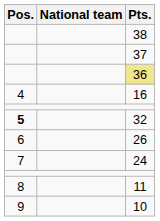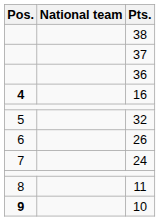(140, 75) khaki background -> (140, 75) no background
(21, 94) normal -> (21, 94) bold
(21, 120) bold -> (21, 120) normal
(21, 206) normal -> (21, 206) bold
